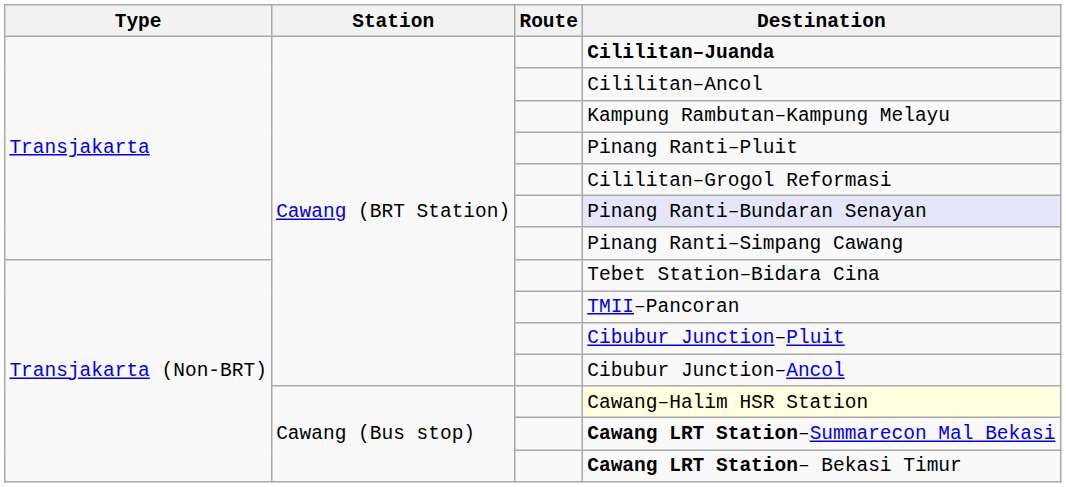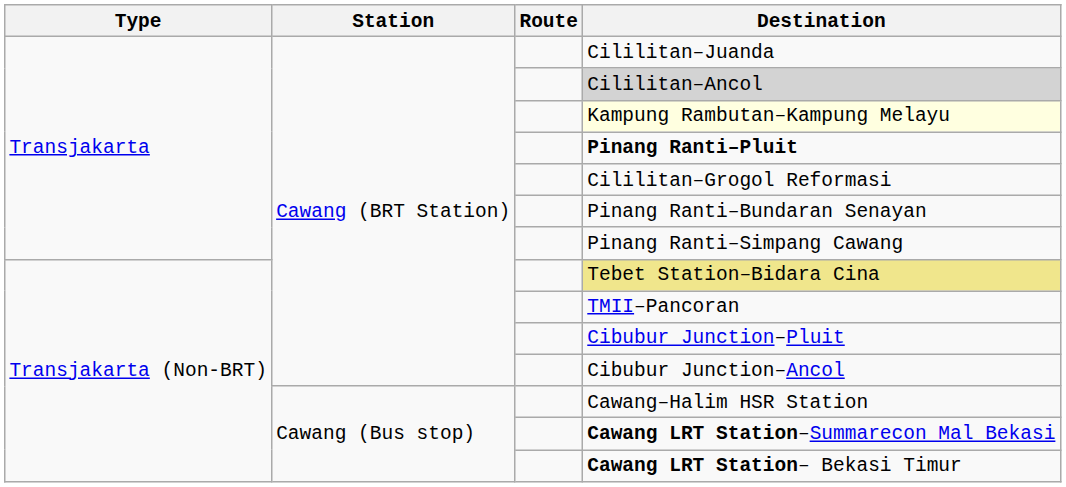(681, 52) bold -> (681, 52) normal
(675, 84) no background -> (675, 84) lightgrey background
(769, 116) no background -> (769, 116) lightyellow background
(693, 148) normal -> (693, 148) bold
(757, 211) lavender background -> (757, 211) no background
(734, 275) no background -> (734, 275) khaki background
(728, 402) lightyellow background -> (728, 402) no background
